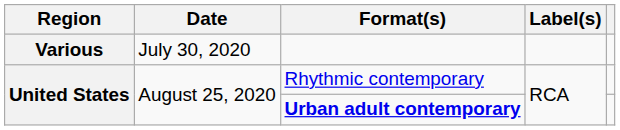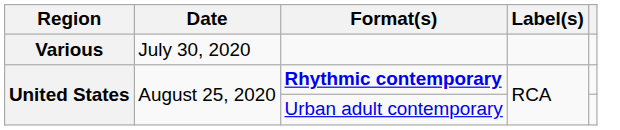(384, 79) normal -> (393, 79) bold
(403, 109) bold -> (394, 109) normal
